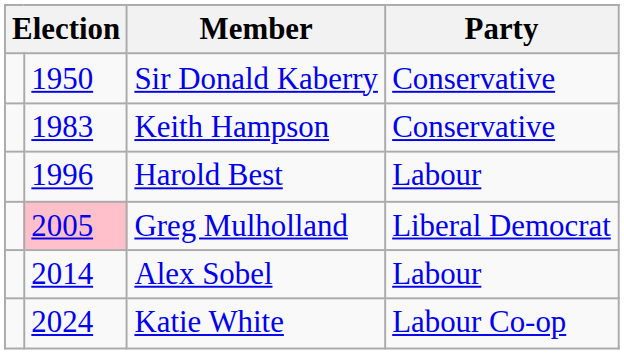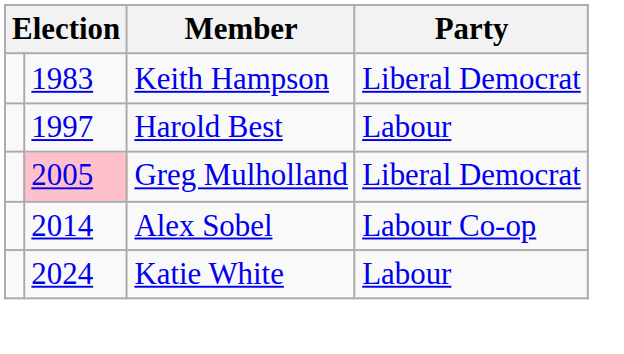- row: (256, 77)
(474, 126) Conservative -> (472, 77) Liberal Democrat
(62, 175) 1996 -> (62, 126) 1997
(437, 273) Labour -> (449, 224) Labour Co-op
(479, 322) Labour Co-op -> (407, 273) Labour
